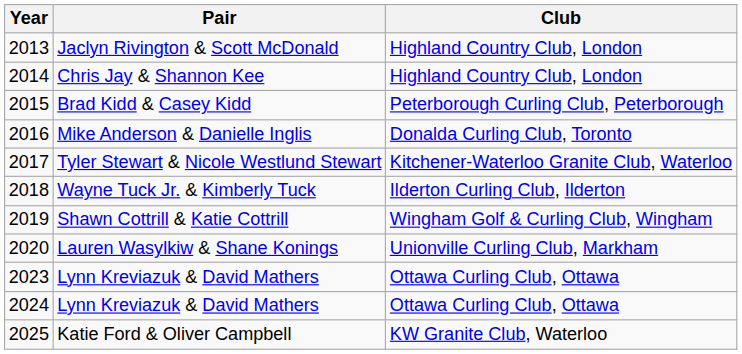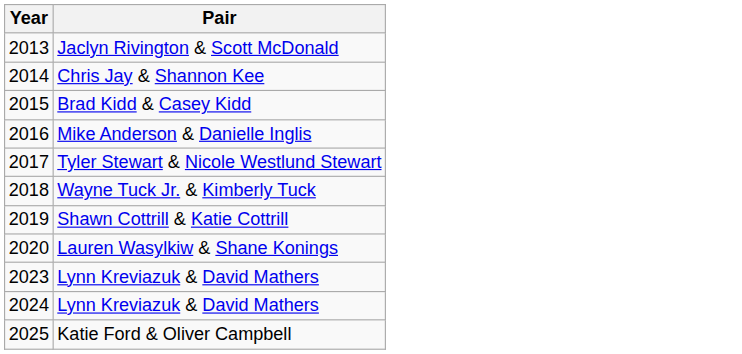- column: (561, 18)
